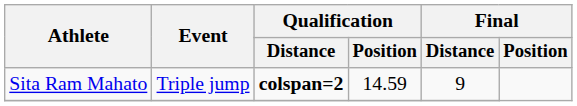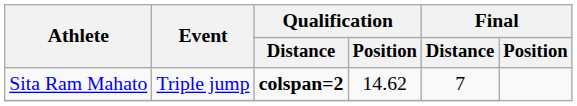(385, 84) 14.59 -> (385, 84) 14.62
(460, 84) 9 -> (460, 84) 7
